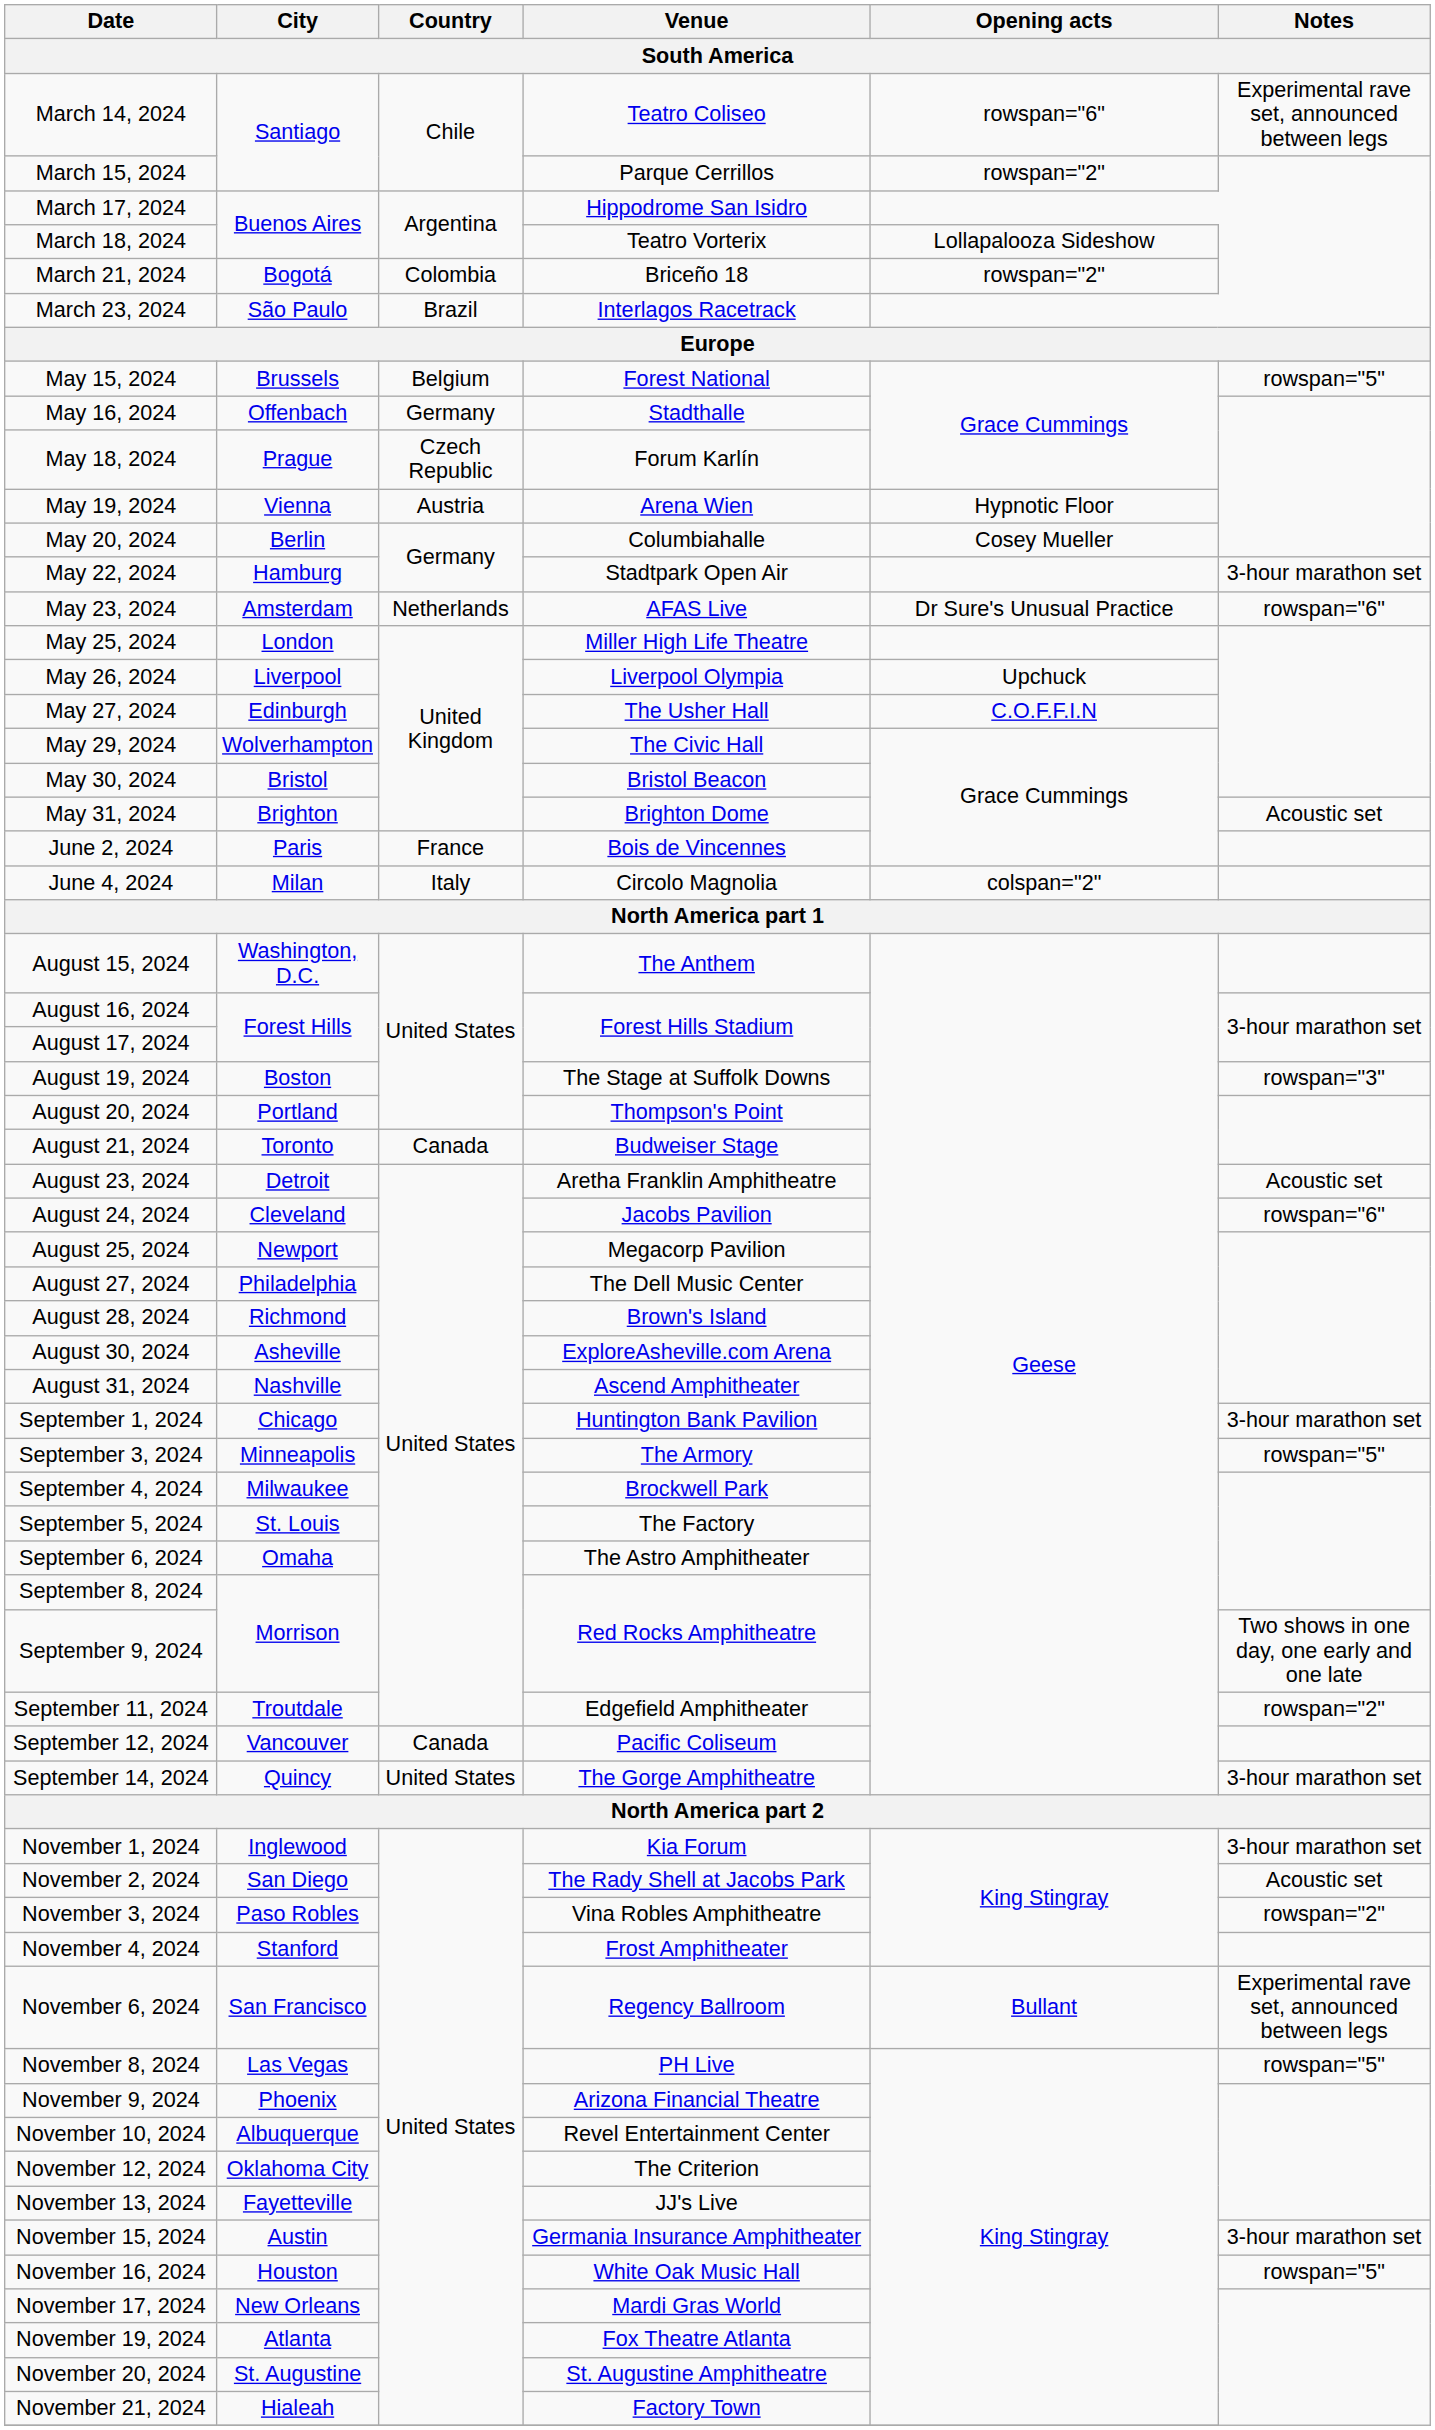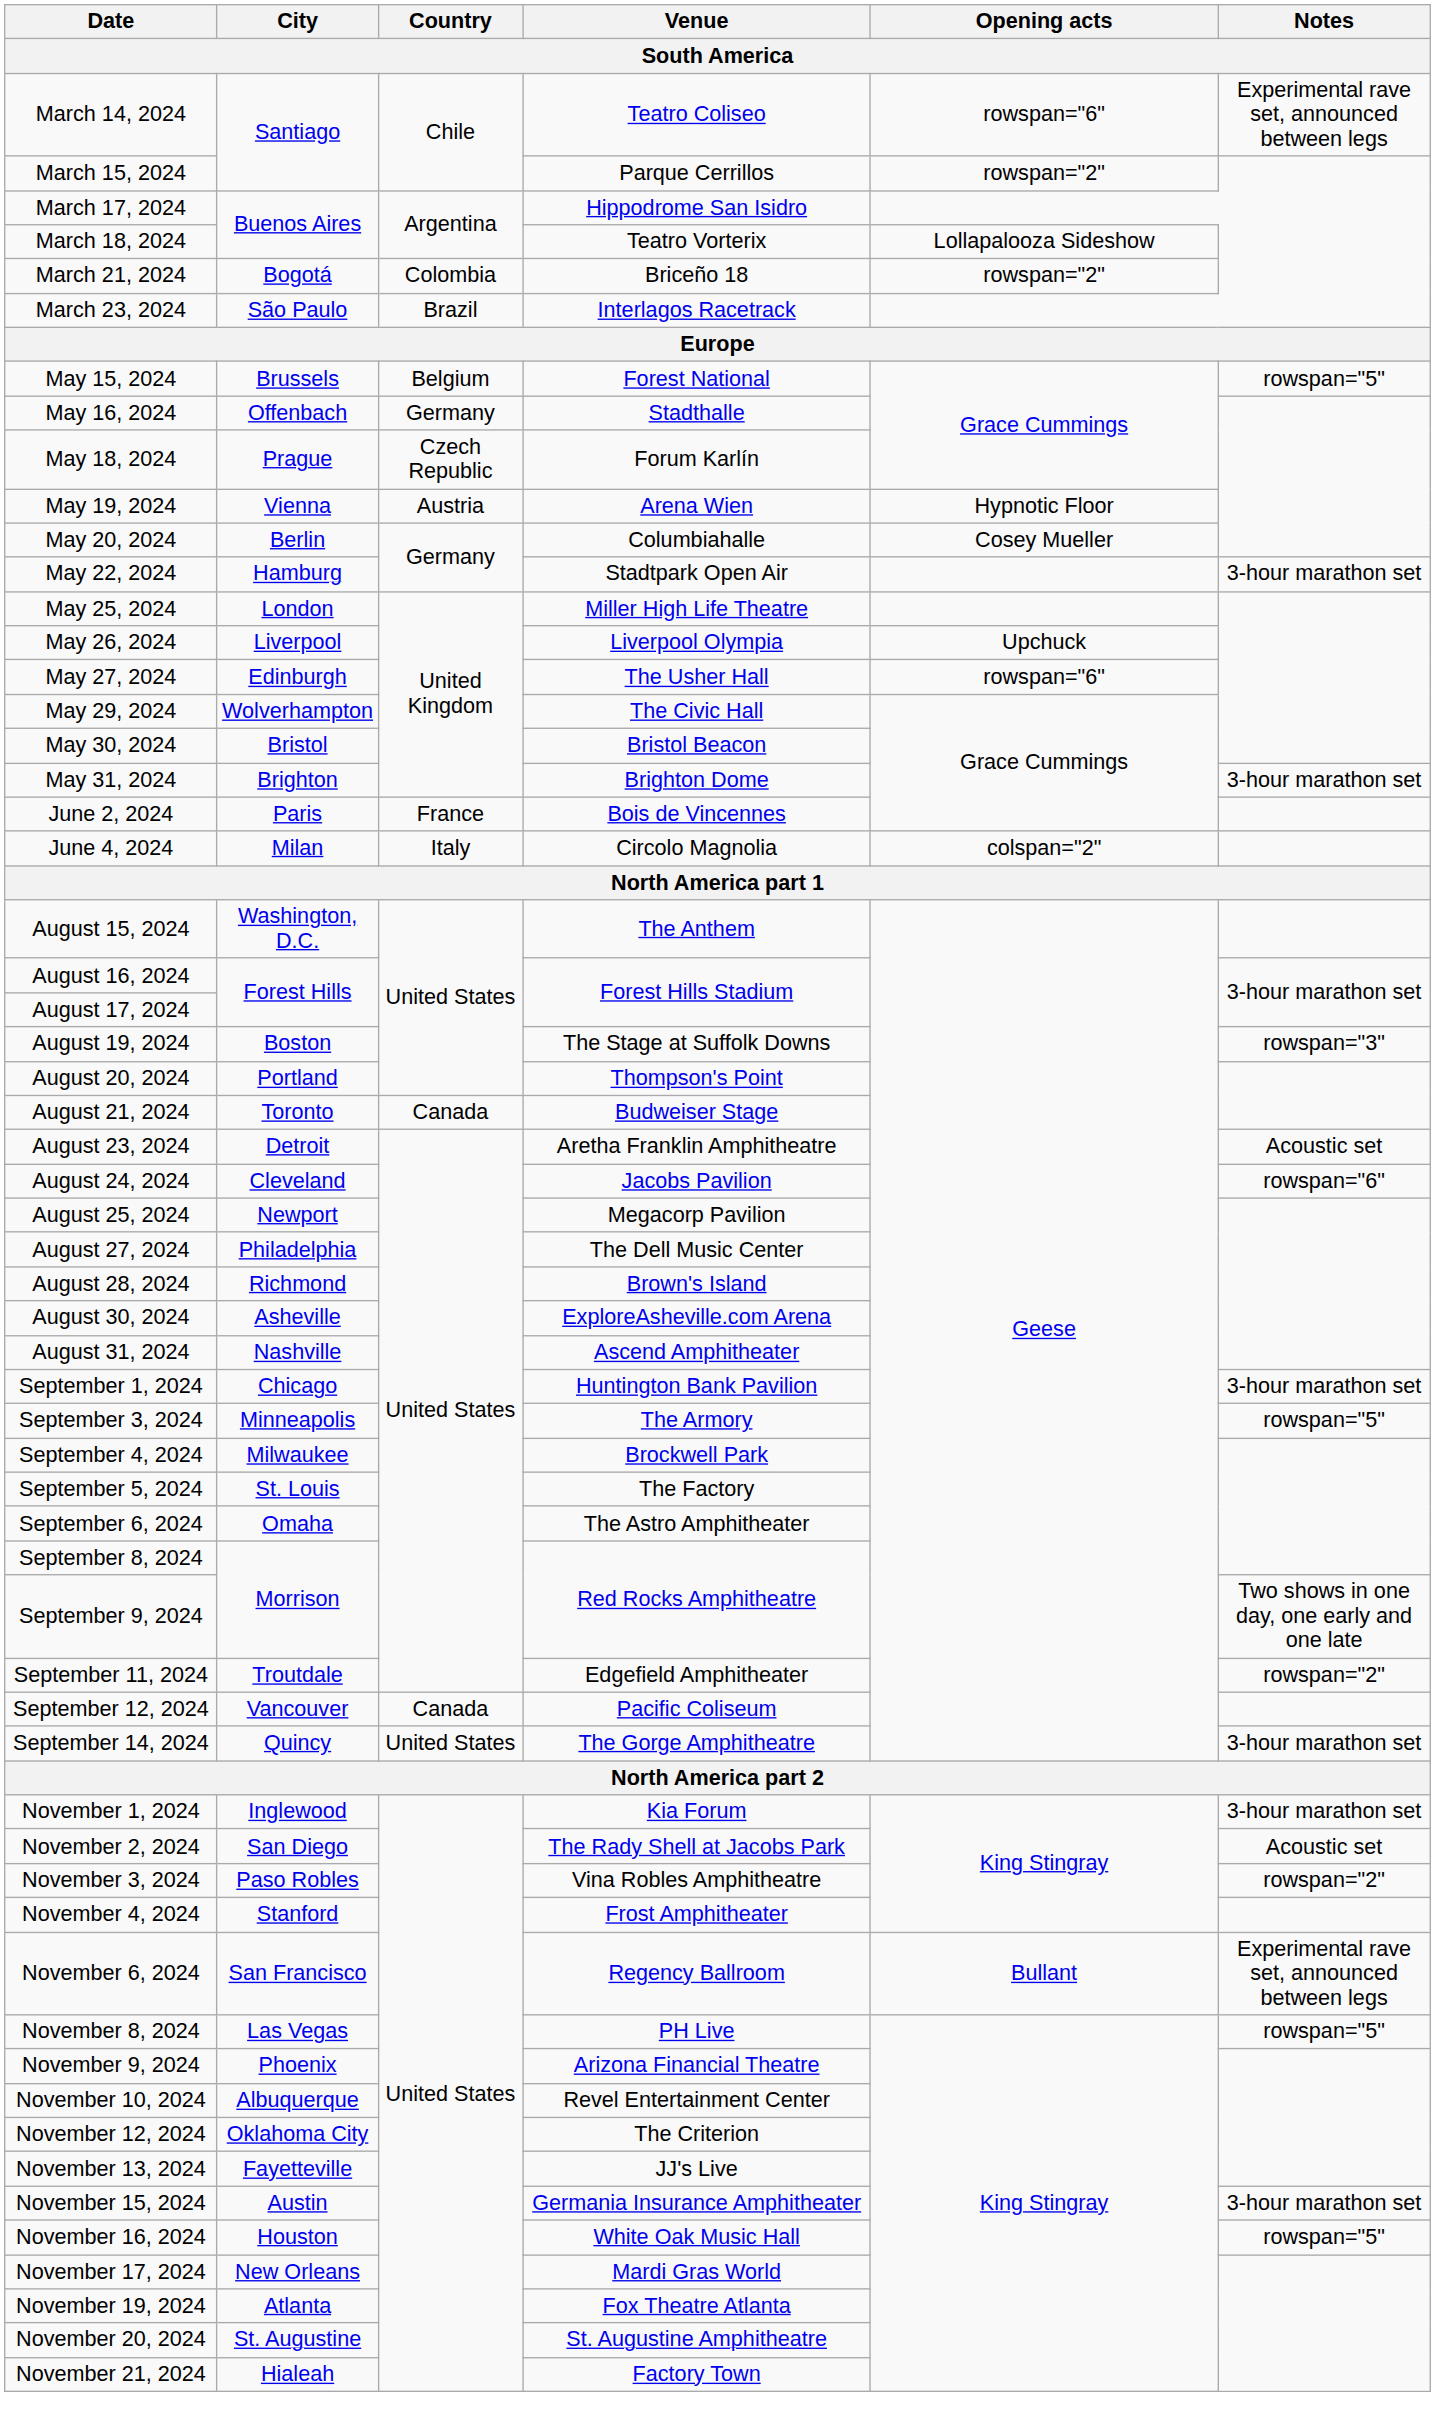- row: (111, 608)
(1044, 711) C.O.F.F.I.N -> (1044, 676) rowspan="6"
(1324, 813) Acoustic set -> (1324, 779) 3-hour marathon set
